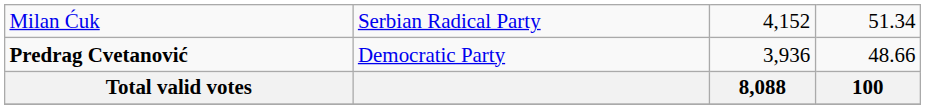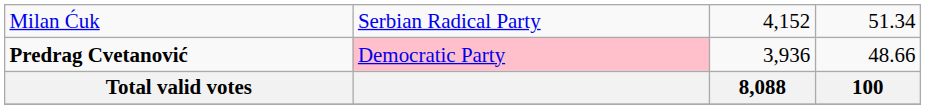(432, 54) no background -> (432, 54) pink background
